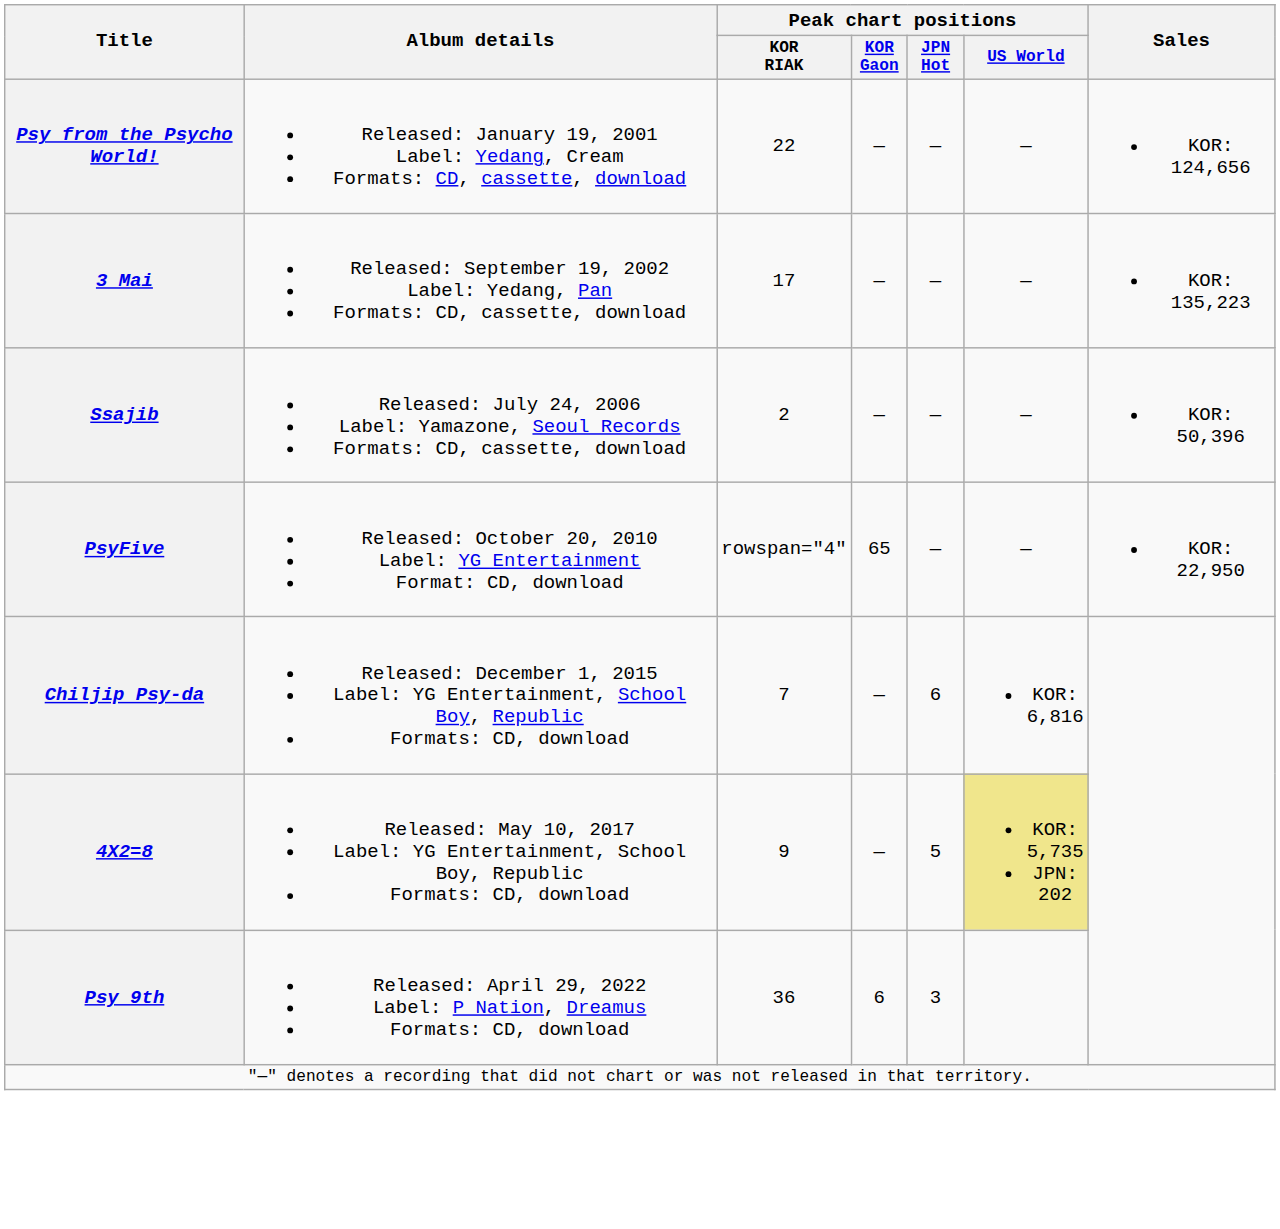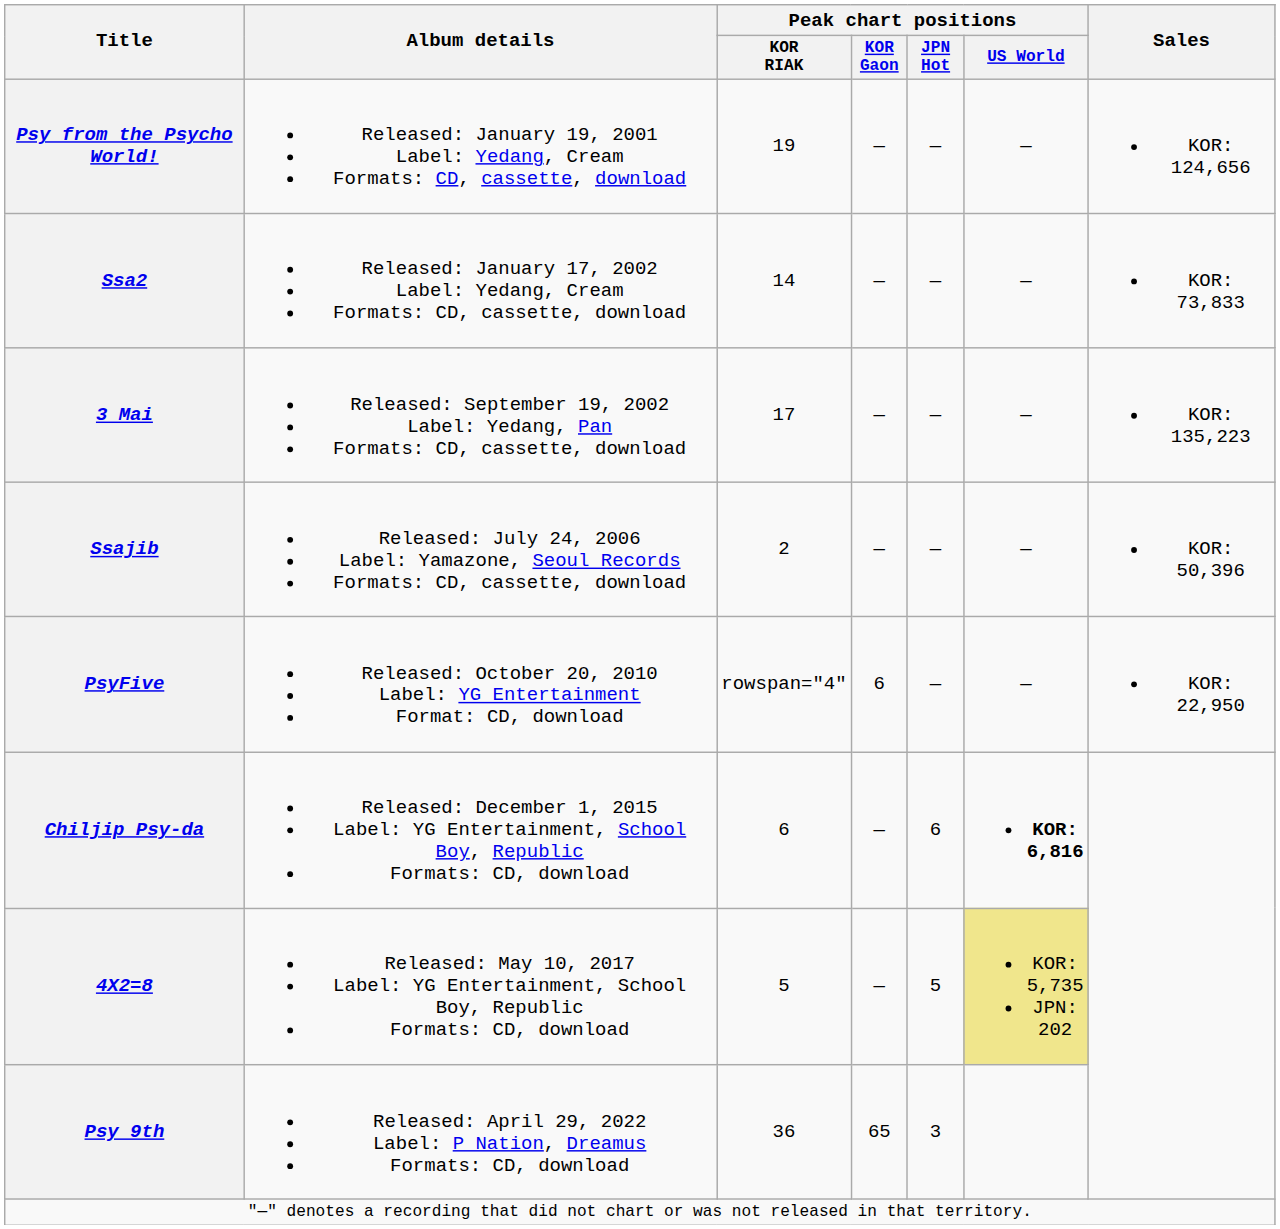(784, 146) 22 -> (784, 146) 19
+ row: (124, 280)
(879, 550) 65 -> (879, 684) 6
(784, 695) 7 -> (784, 830) 6
(1026, 706) normal -> (1026, 841) bold
(784, 852) 9 -> (784, 986) 5
(879, 997) 6 -> (879, 1132) 65
